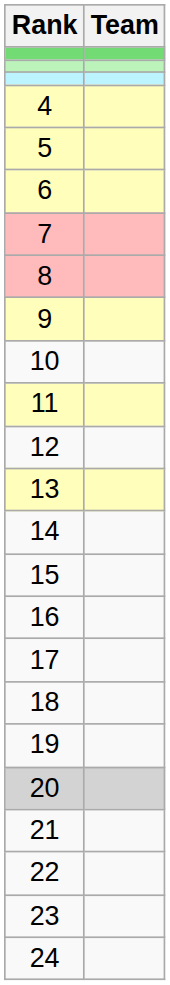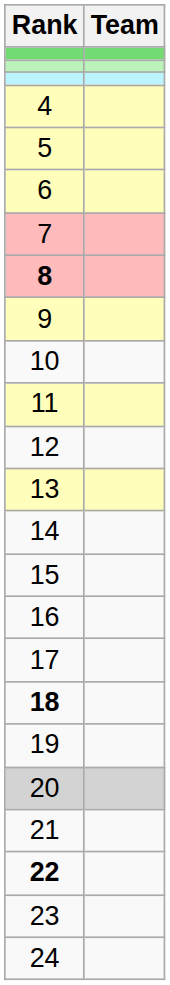(45, 276) normal -> (45, 276) bold
(45, 702) normal -> (45, 702) bold
(45, 872) normal -> (45, 872) bold
